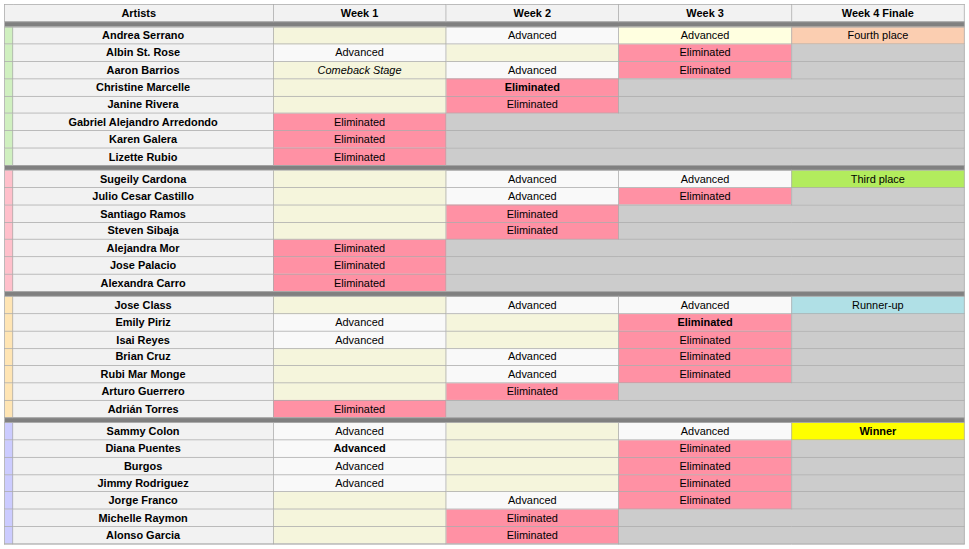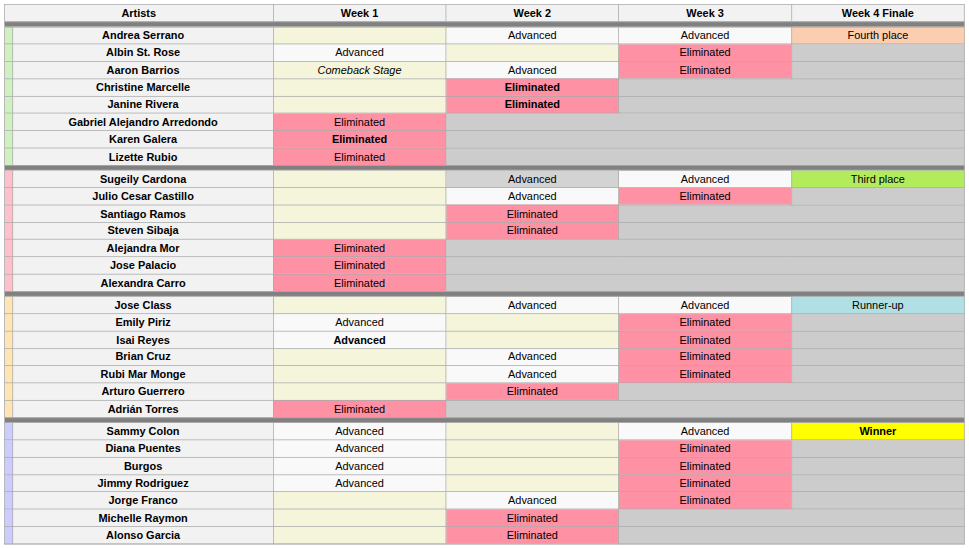(705, 36) lightyellow background -> (705, 36) no background
(532, 105) normal -> (532, 105) bold
(360, 140) normal -> (360, 140) bold
(532, 179) no background -> (532, 179) lightgrey background
(705, 323) bold -> (705, 323) normal
(360, 340) normal -> (360, 340) bold
(360, 449) bold -> (360, 449) normal
